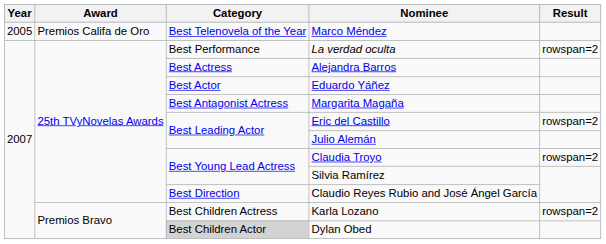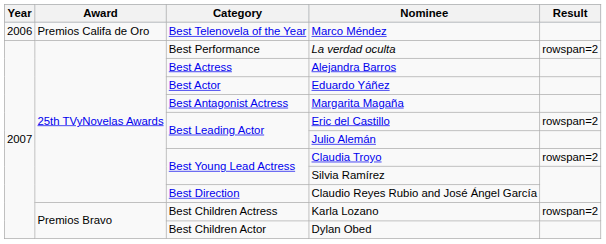(20, 31) 2005 -> (20, 31) 2006
(217, 229) lightgrey background -> (217, 229) no background
